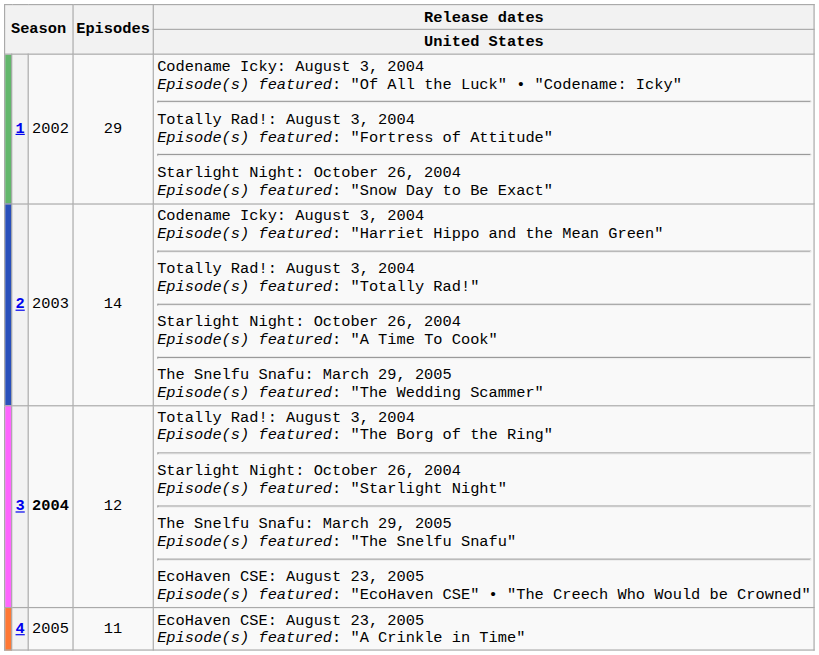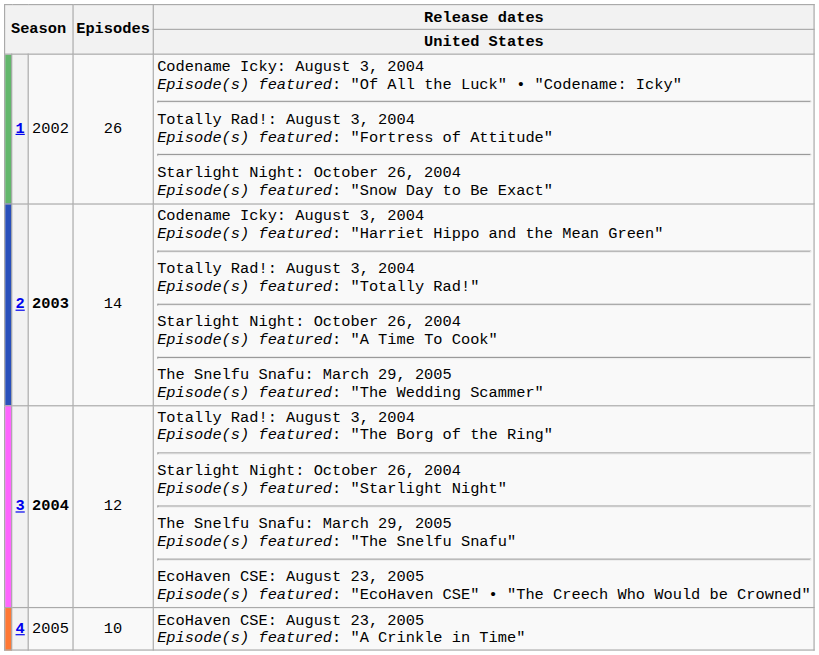(113, 129) 29 -> (113, 129) 26
(50, 304) normal -> (50, 304) bold
(113, 629) 11 -> (113, 629) 10
